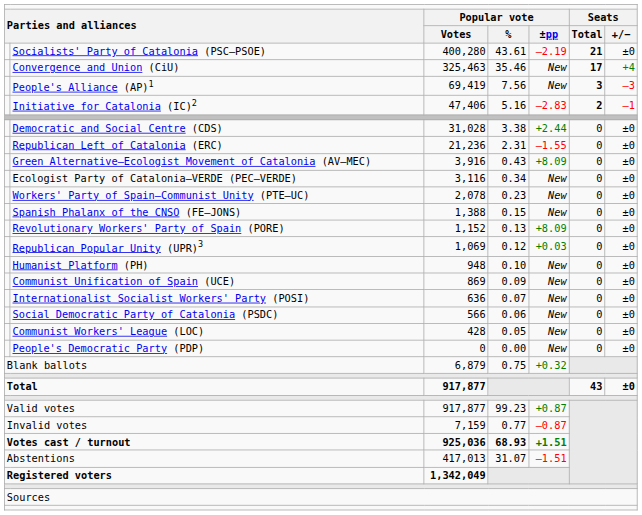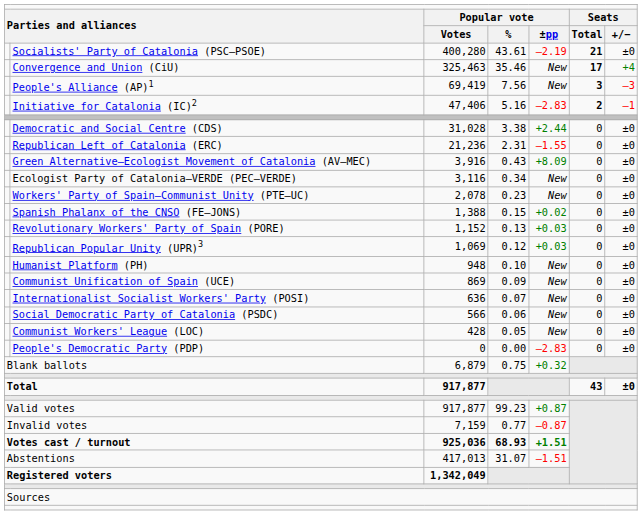(557, 212) New -> (551, 212) +0.02
(551, 229) +8.09 -> (551, 229) +0.03
(557, 348) New -> (551, 348) –2.83
